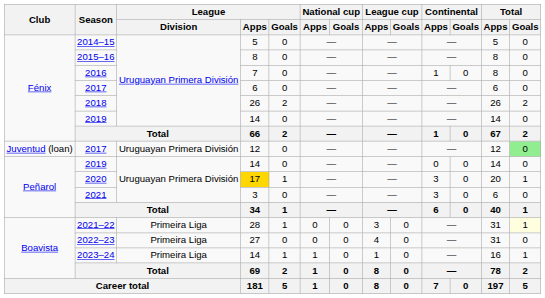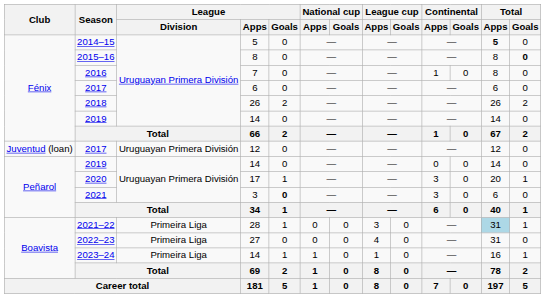(495, 42) normal -> (495, 42) bold
(525, 57) normal -> (525, 57) bold
(525, 149) lightgreen background -> (525, 149) no background
(255, 179) gold background -> (255, 179) no background
(285, 194) normal -> (285, 194) bold
(495, 225) no background -> (495, 225) lightblue background
(525, 225) lightyellow background -> (525, 225) no background
